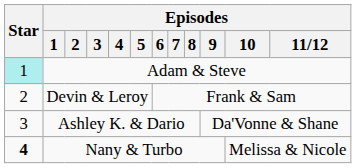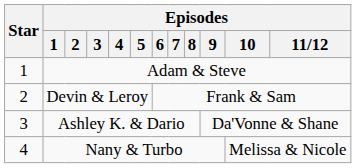(24, 70) paleturquoise background -> (24, 70) no background
(24, 149) bold -> (24, 149) normal
